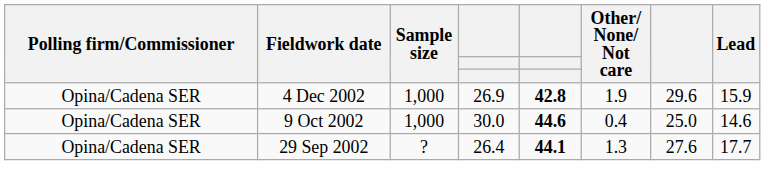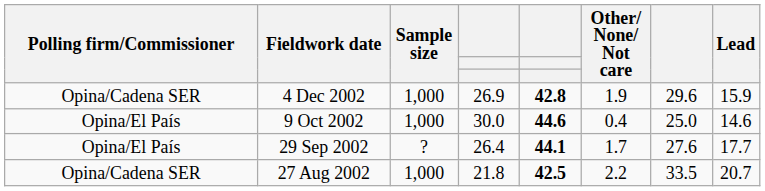(131, 121) Opina/Cadena SER -> (131, 121) Opina/El País
(131, 147) Opina/Cadena SER -> (131, 147) Opina/El País
(616, 147) 1.3 -> (616, 147) 1.7
+ row: (324, 173)
